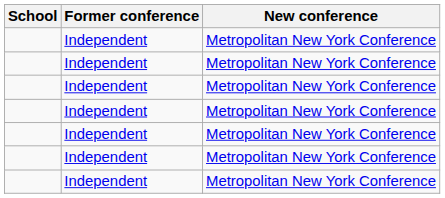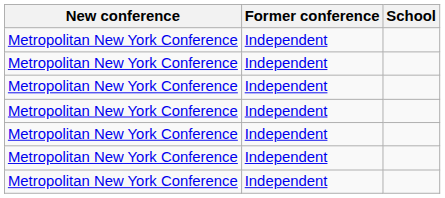columns swapped: (33, 16) <-> (321, 16)
